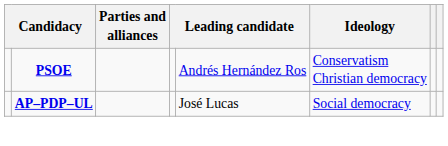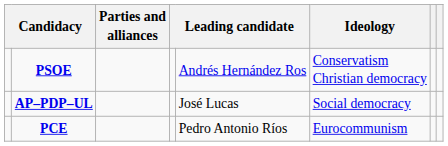+ row: (54, 129)
